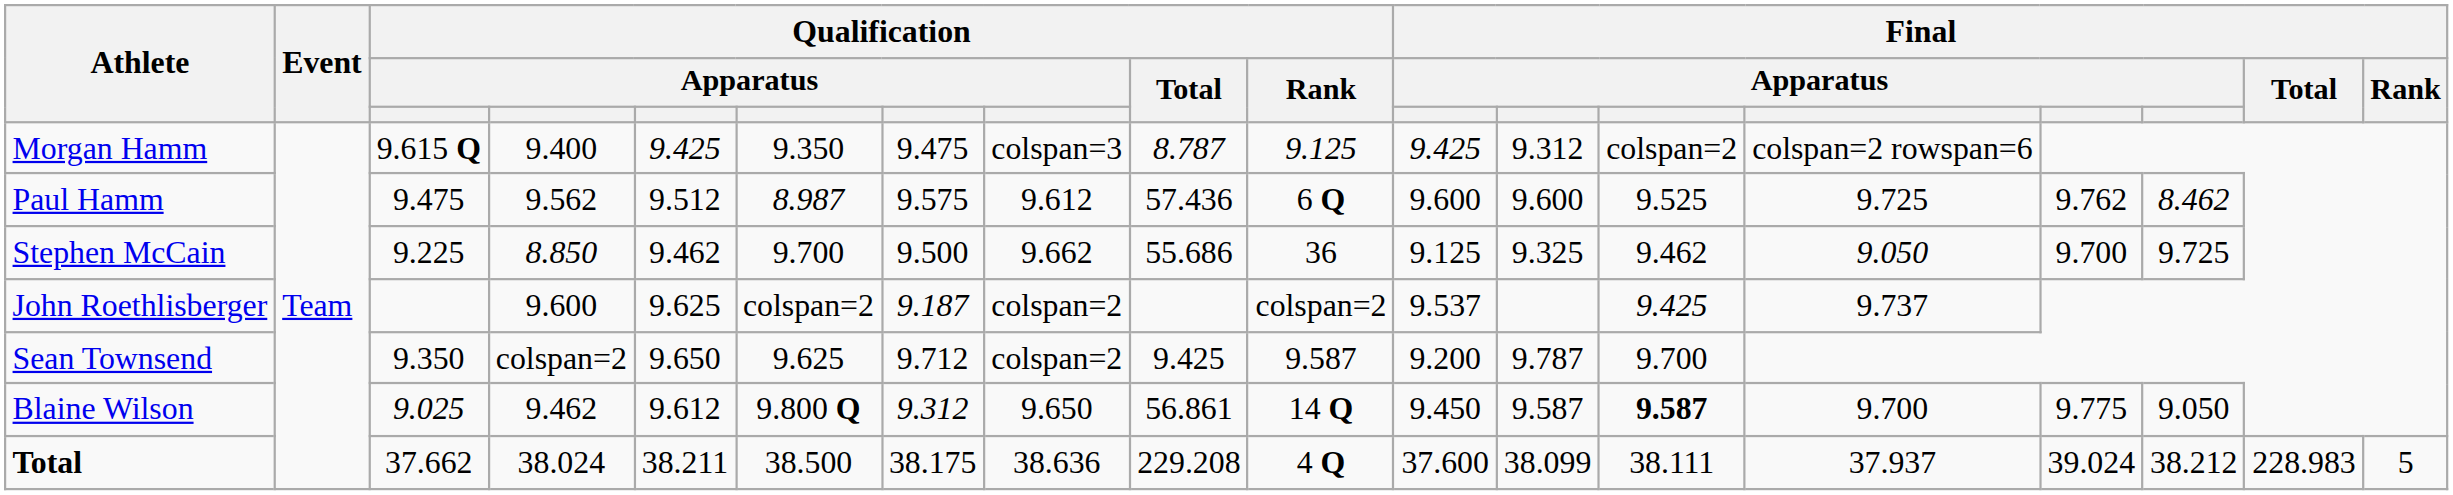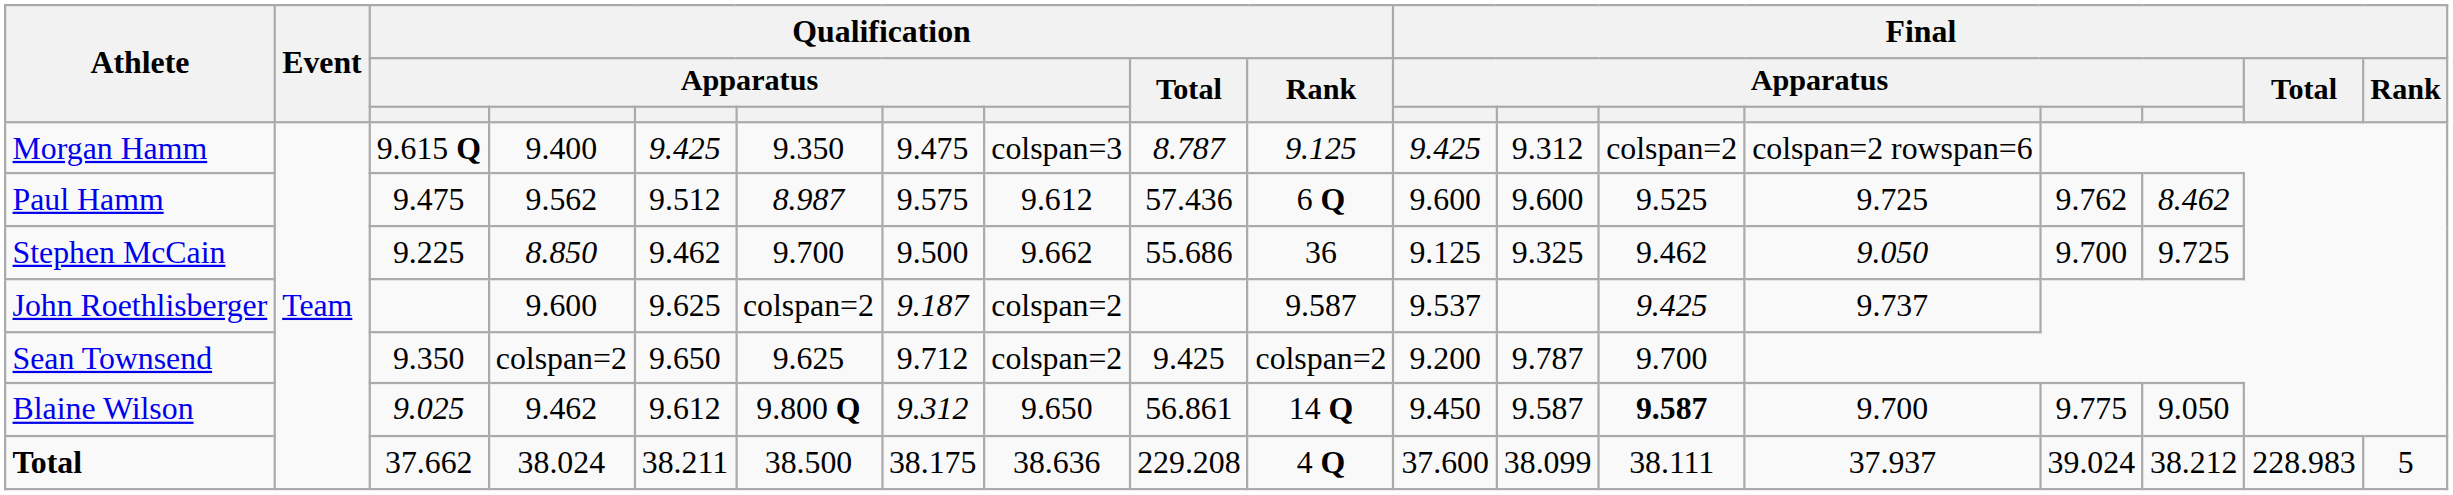(1321, 305) colspan=2 -> (1321, 305) 9.587
(1321, 357) 9.587 -> (1321, 357) colspan=2
